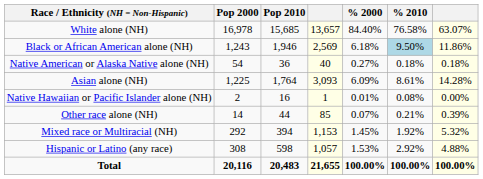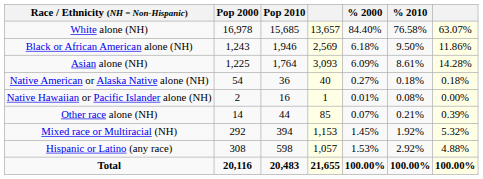(410, 47) lightblue background -> (410, 47) no background
rows swapped: (109, 64) <-> (109, 81)
